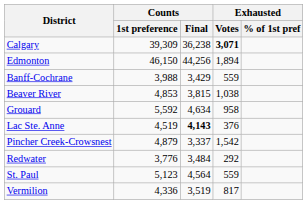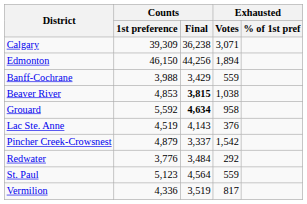(227, 45) bold -> (227, 45) normal
(199, 93) normal -> (199, 93) bold
(199, 110) normal -> (199, 110) bold
(199, 126) bold -> (199, 126) normal
